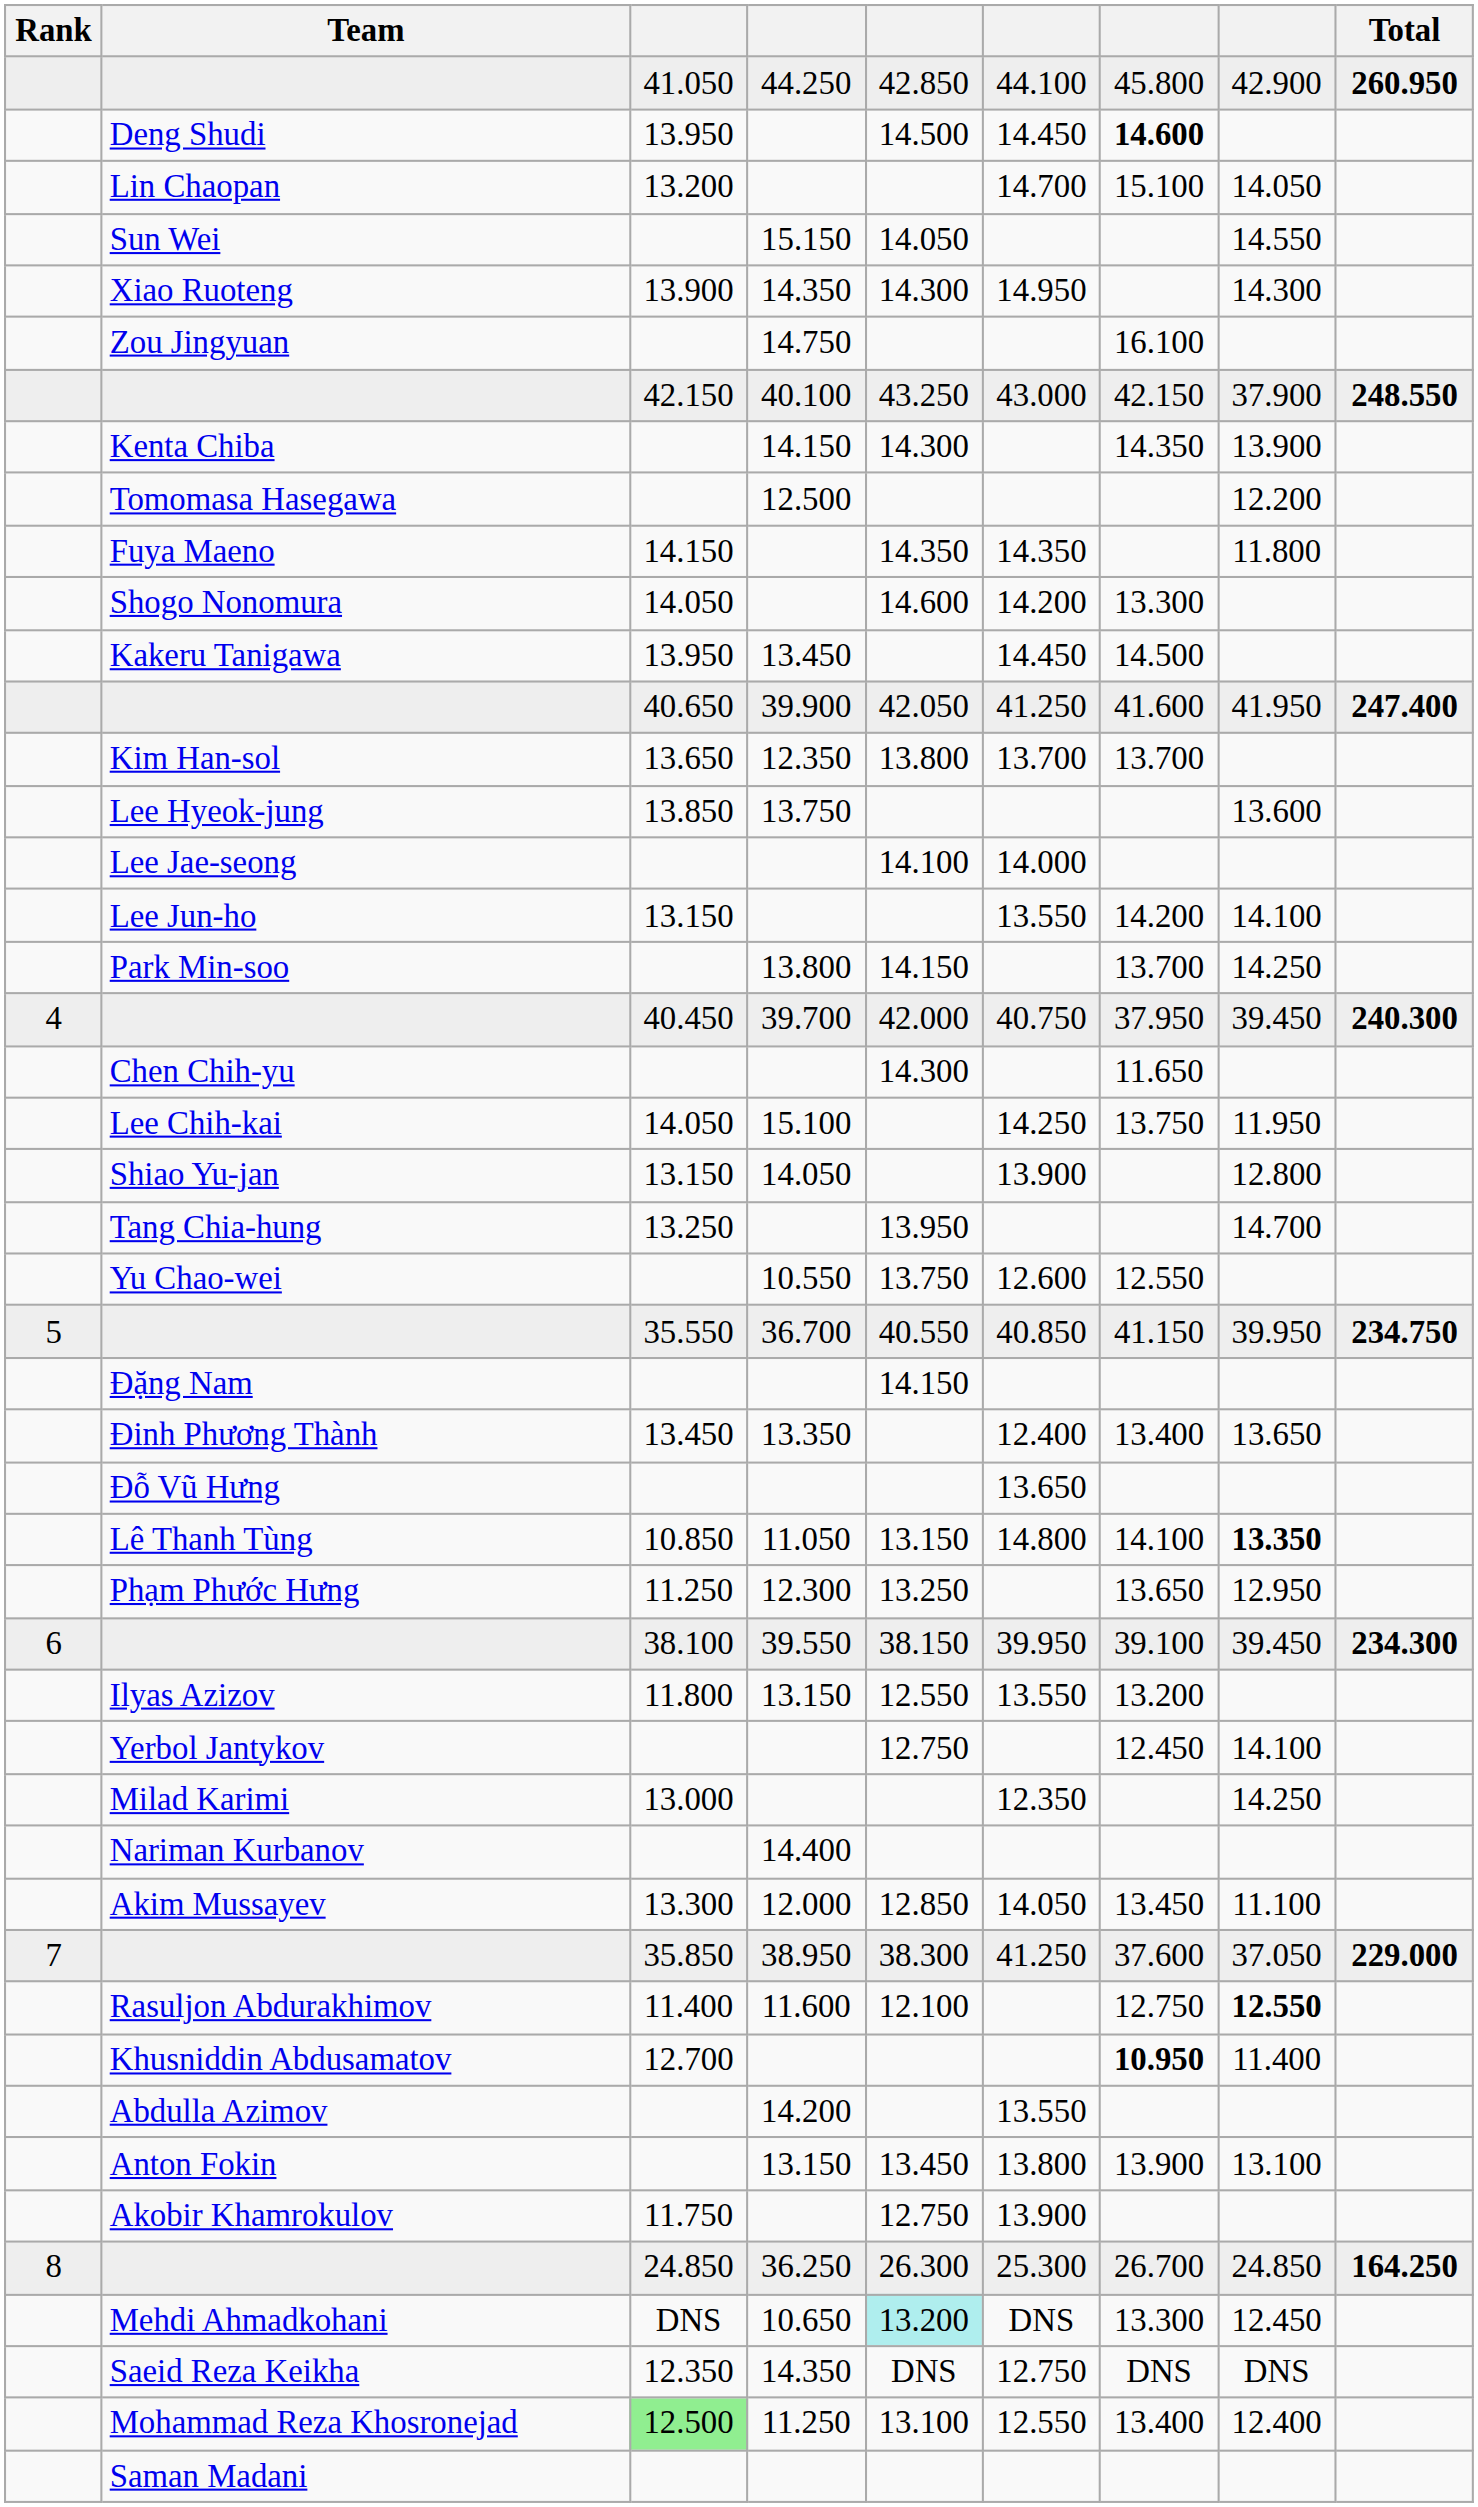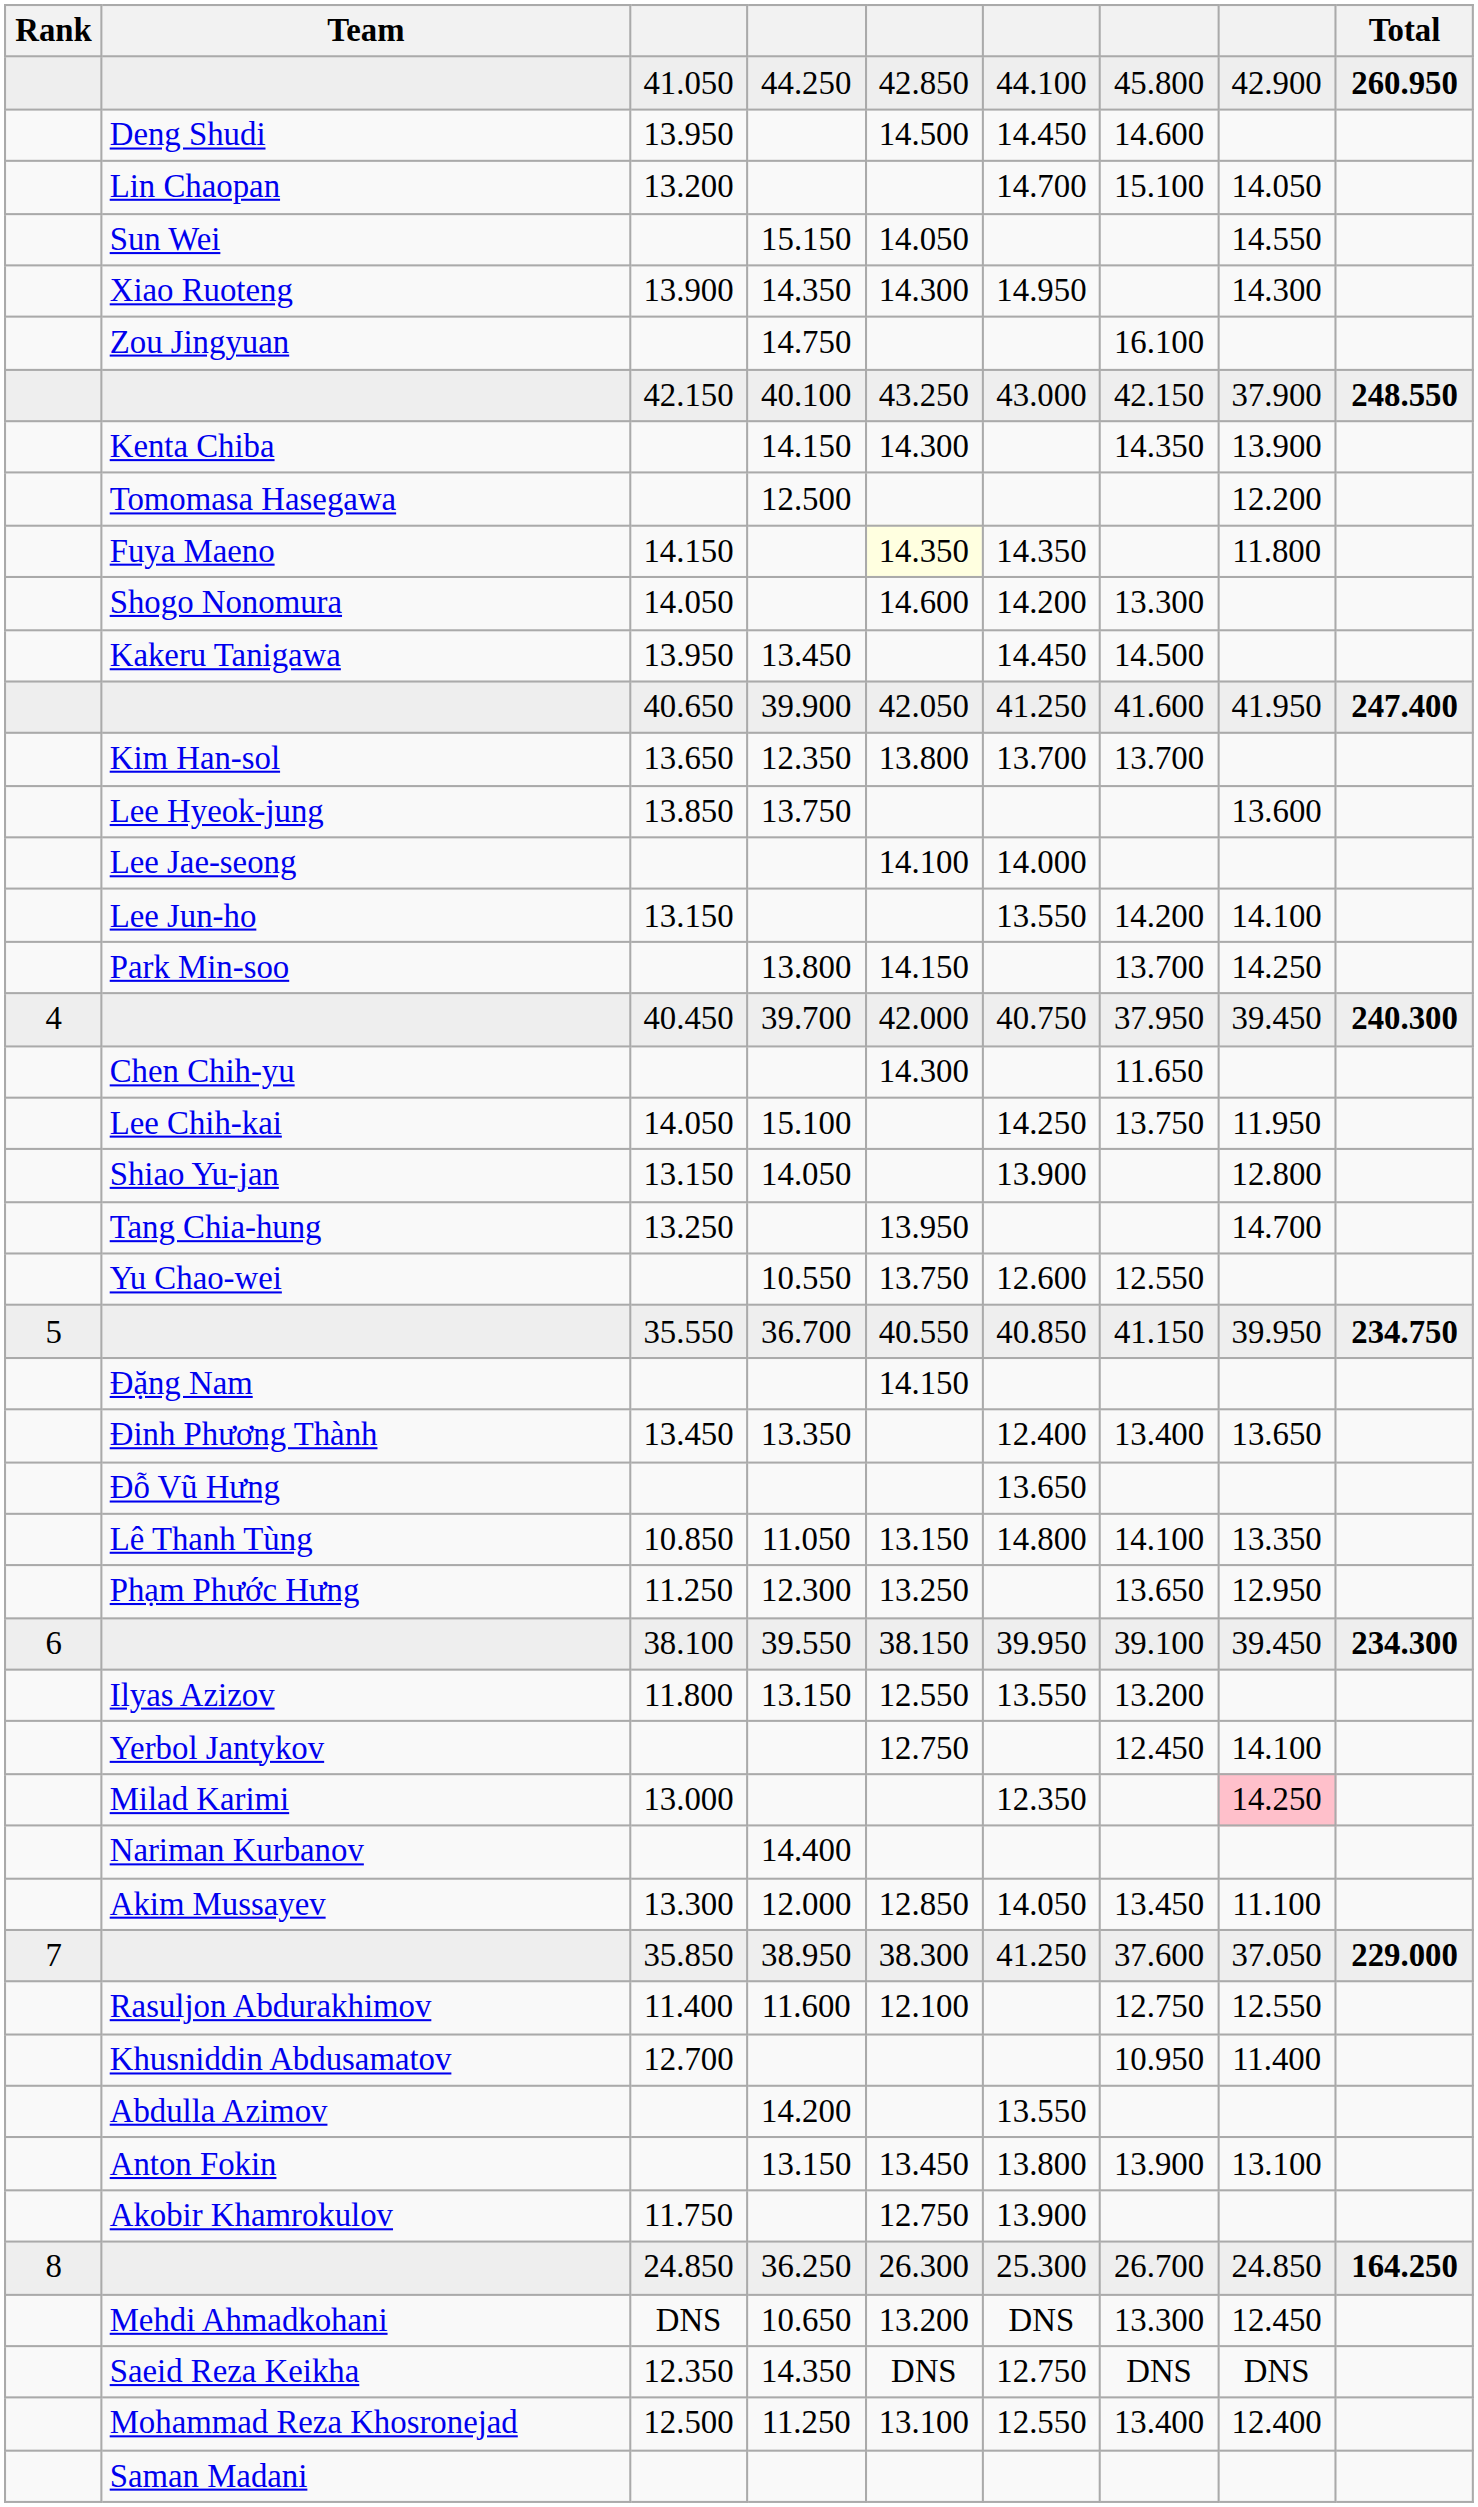(1159, 134) bold -> (1159, 134) normal
(924, 550) no background -> (924, 550) lightyellow background
(1277, 1539) bold -> (1277, 1539) normal
(1277, 1799) no background -> (1277, 1799) pink background
(1277, 2007) bold -> (1277, 2007) normal
(1159, 2059) bold -> (1159, 2059) normal
(924, 2319) paleturquoise background -> (924, 2319) no background
(689, 2423) lightgreen background -> (689, 2423) no background
